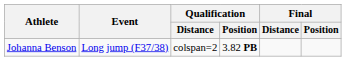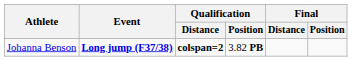(125, 47) normal -> (127, 47) bold
(195, 47) normal -> (200, 47) bold
